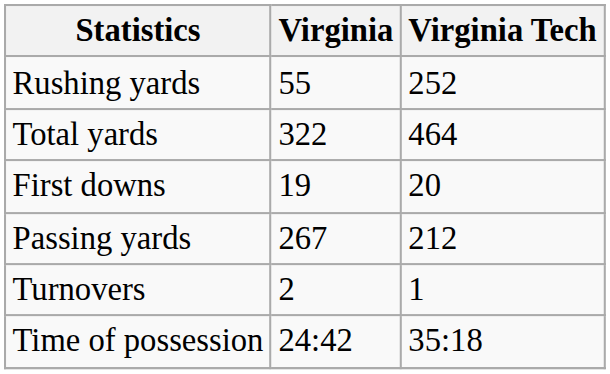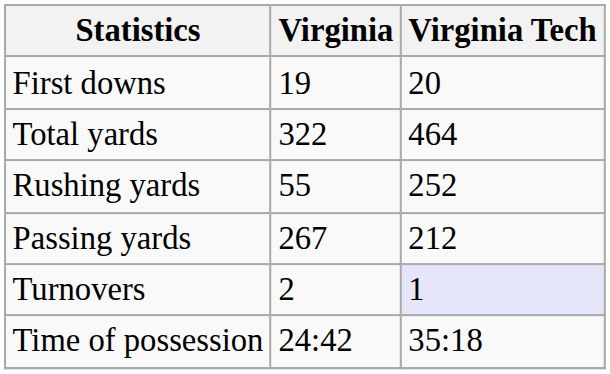rows swapped: (89, 185) <-> (106, 82)
(417, 289) no background -> (417, 289) lavender background
